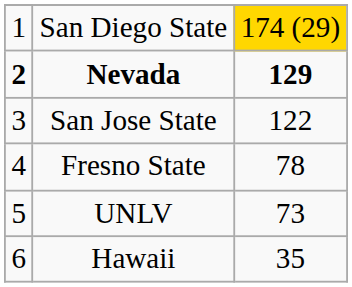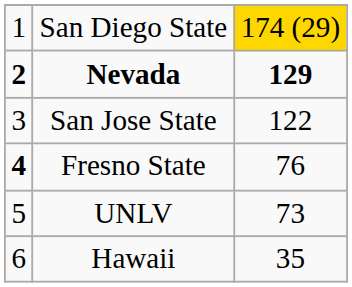(19, 166) normal -> (19, 166) bold
(290, 166) 78 -> (290, 166) 76
